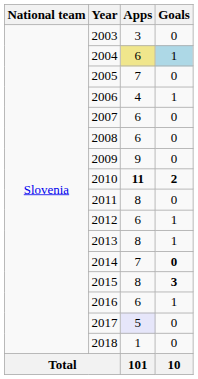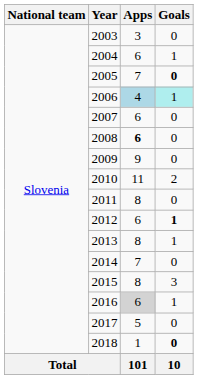(138, 55) khaki background -> (138, 55) no background
(174, 55) lightblue background -> (174, 55) no background
(174, 76) normal -> (174, 76) bold
(138, 96) no background -> (138, 96) lightblue background
(174, 96) no background -> (174, 96) paleturquoise background
(138, 138) normal -> (138, 138) bold
(138, 179) bold -> (138, 179) normal
(174, 179) bold -> (174, 179) normal
(174, 220) normal -> (174, 220) bold
(174, 261) bold -> (174, 261) normal
(174, 281) bold -> (174, 281) normal
(138, 302) no background -> (138, 302) lightgrey background
(138, 323) lavender background -> (138, 323) no background
(174, 343) normal -> (174, 343) bold
